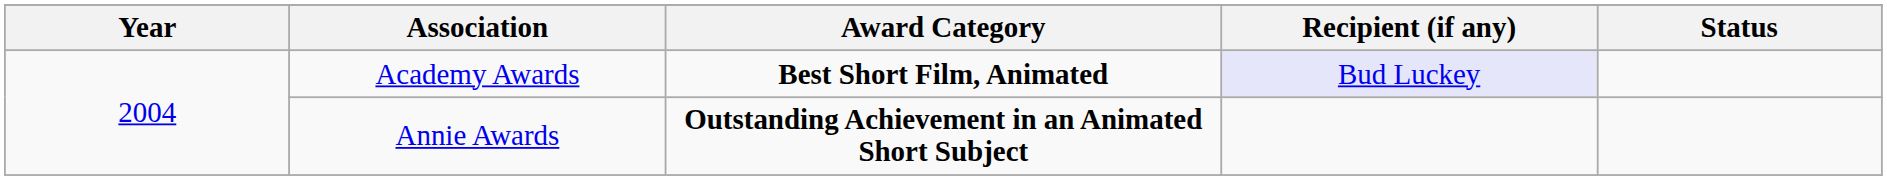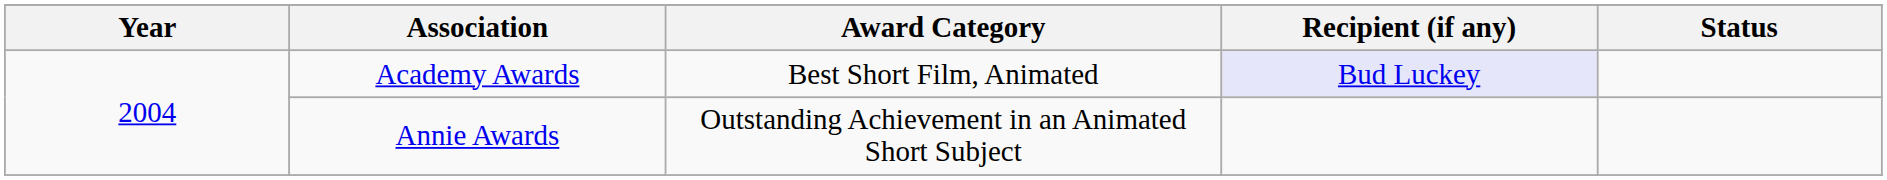(943, 73) bold -> (943, 73) normal
(943, 135) bold -> (943, 135) normal
